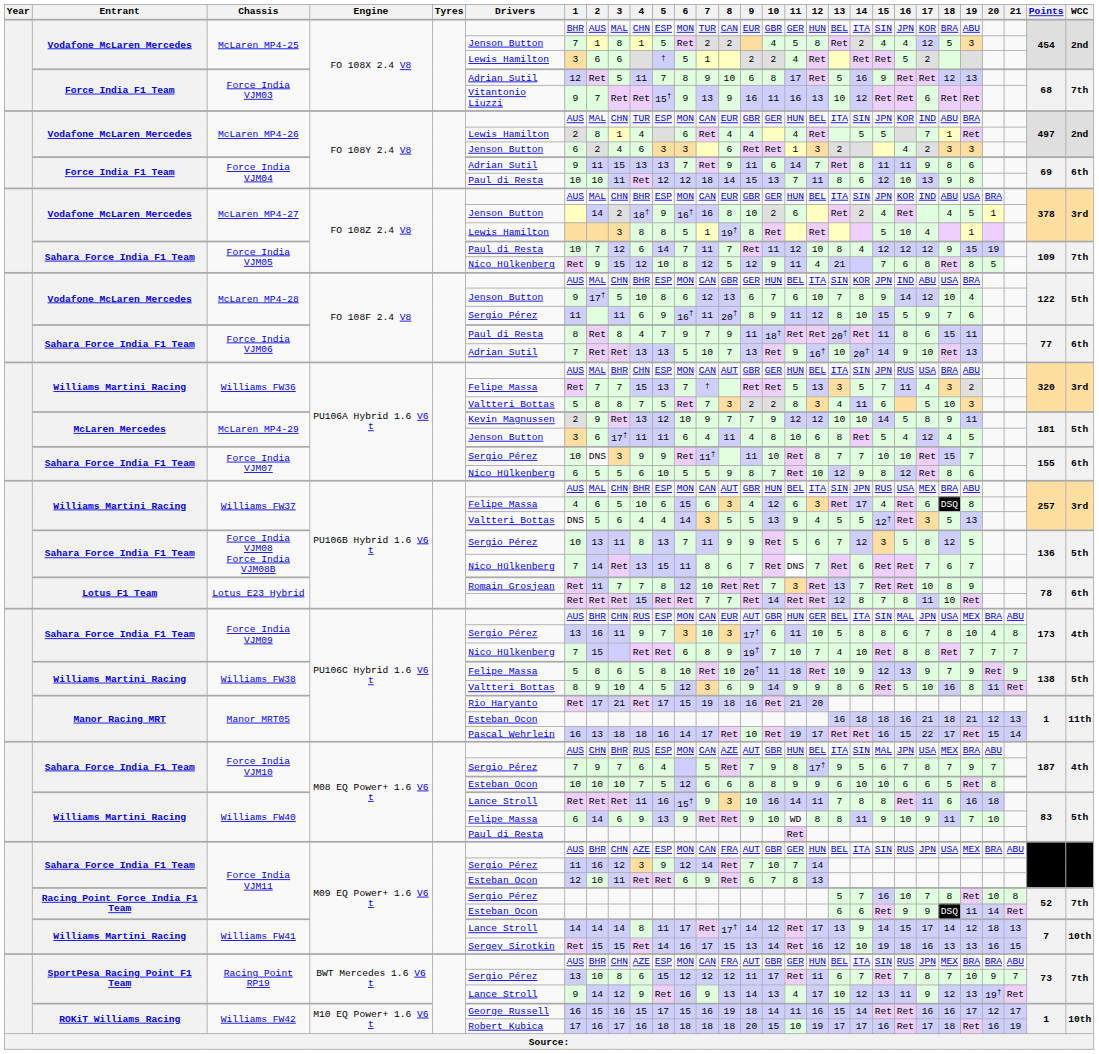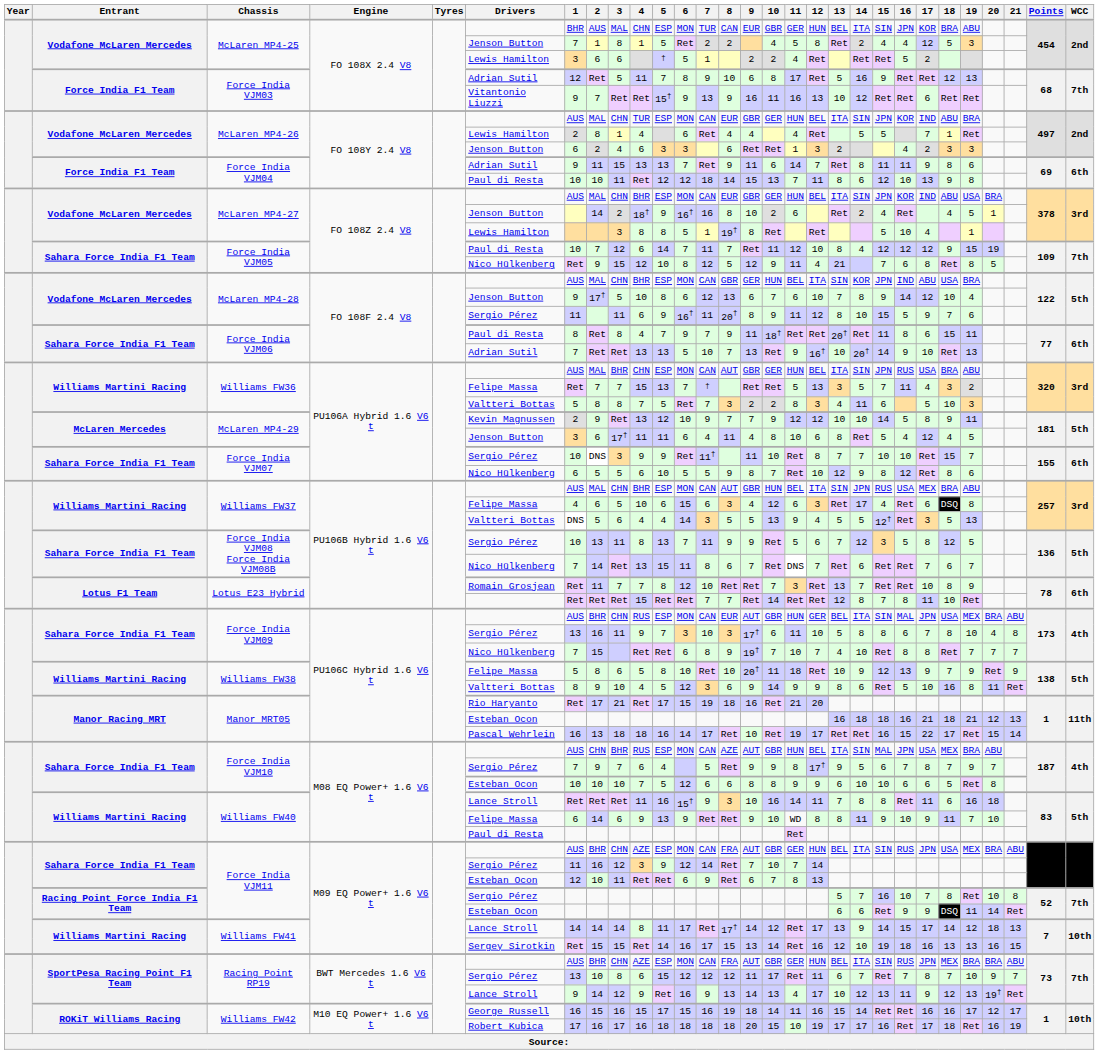(751, 767) 7 -> (751, 767) 9
